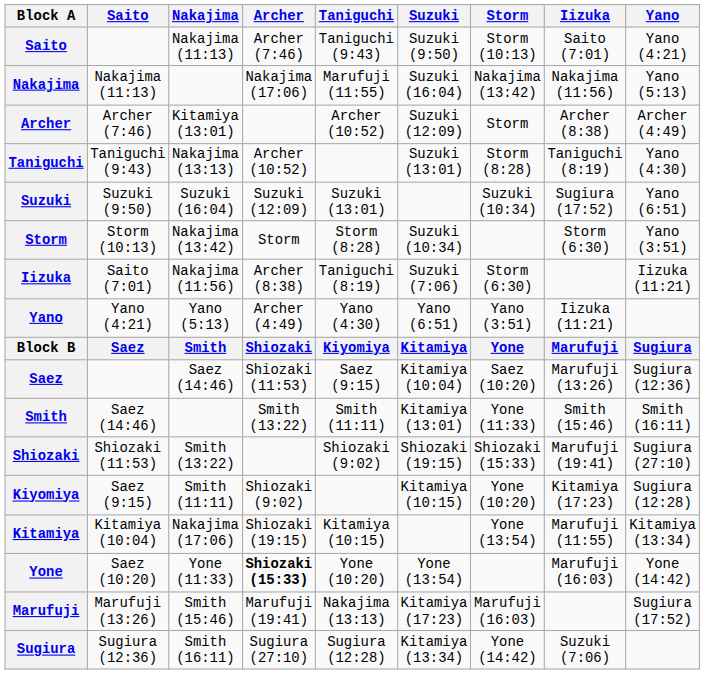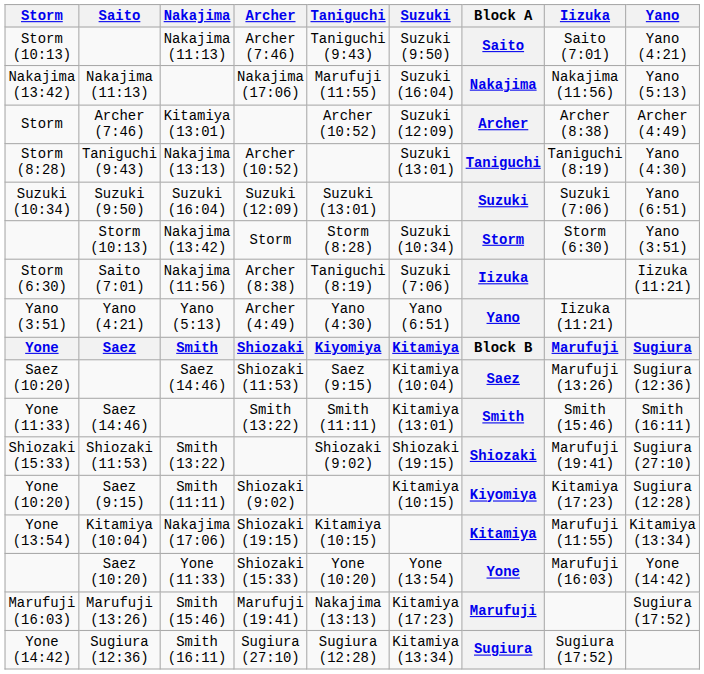columns swapped: (46, 16) <-> (507, 16)
(585, 201) Sugiura (17:52) -> (585, 201) Suzuki (7:06)
(279, 573) bold -> (270, 573) normal
(585, 650) Suzuki (7:06) -> (585, 650) Sugiura (17:52)
